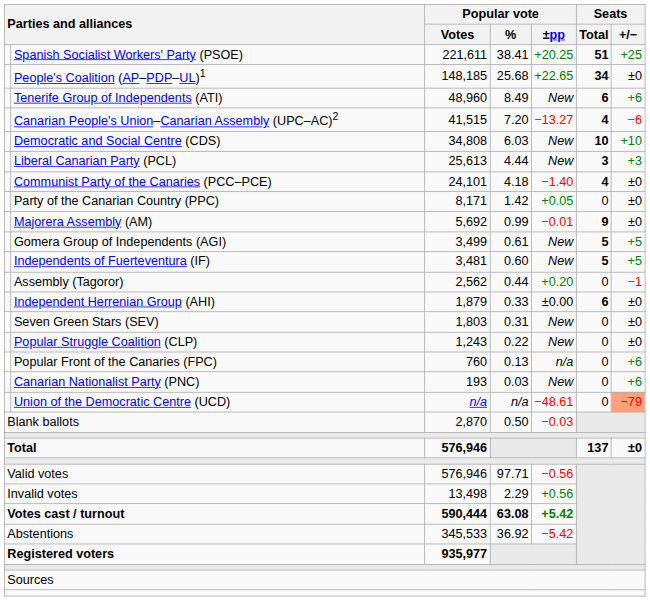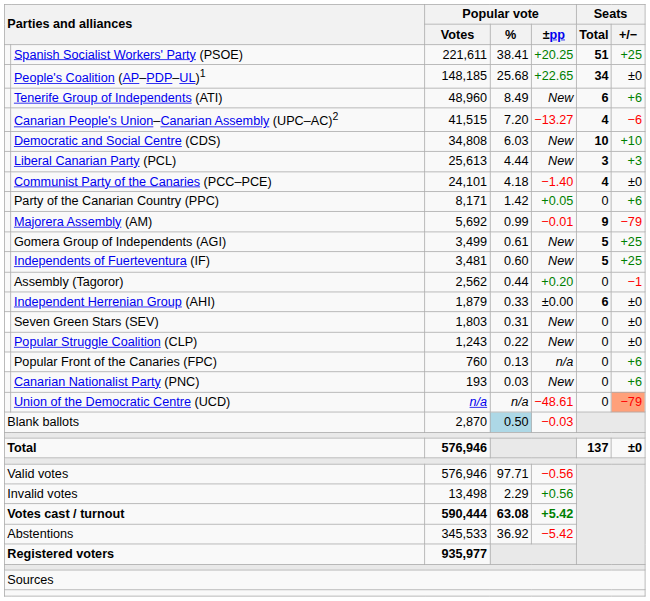(635, 201) ±0 -> (635, 201) +6
(635, 221) ±0 -> (631, 221) −79
(635, 241) +5 -> (631, 241) +25
(635, 261) +5 -> (631, 261) +25
(516, 422) no background -> (516, 422) lightblue background
